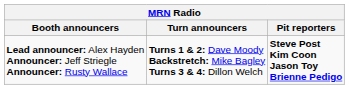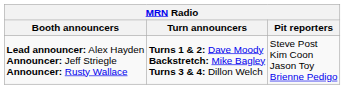(306, 60) bold -> (304, 60) normal
